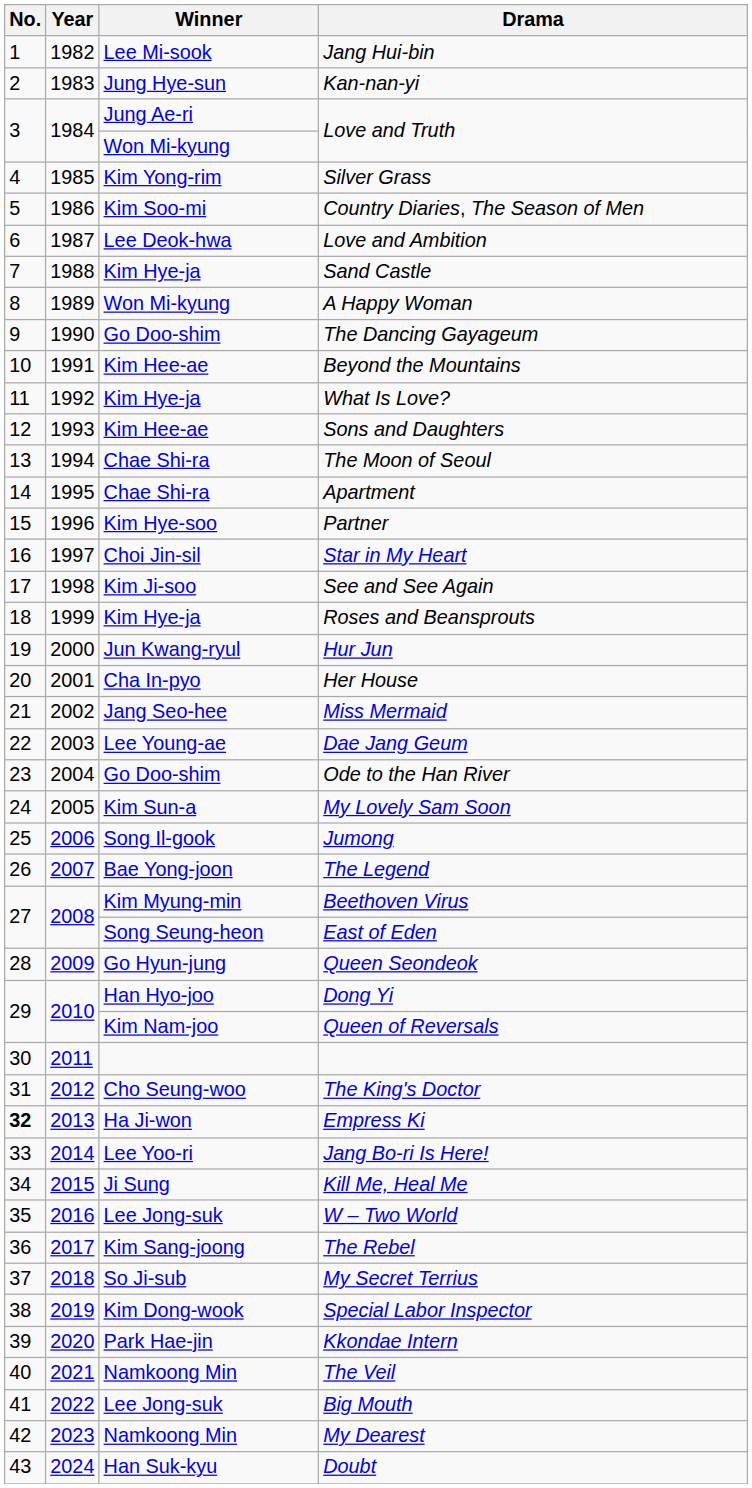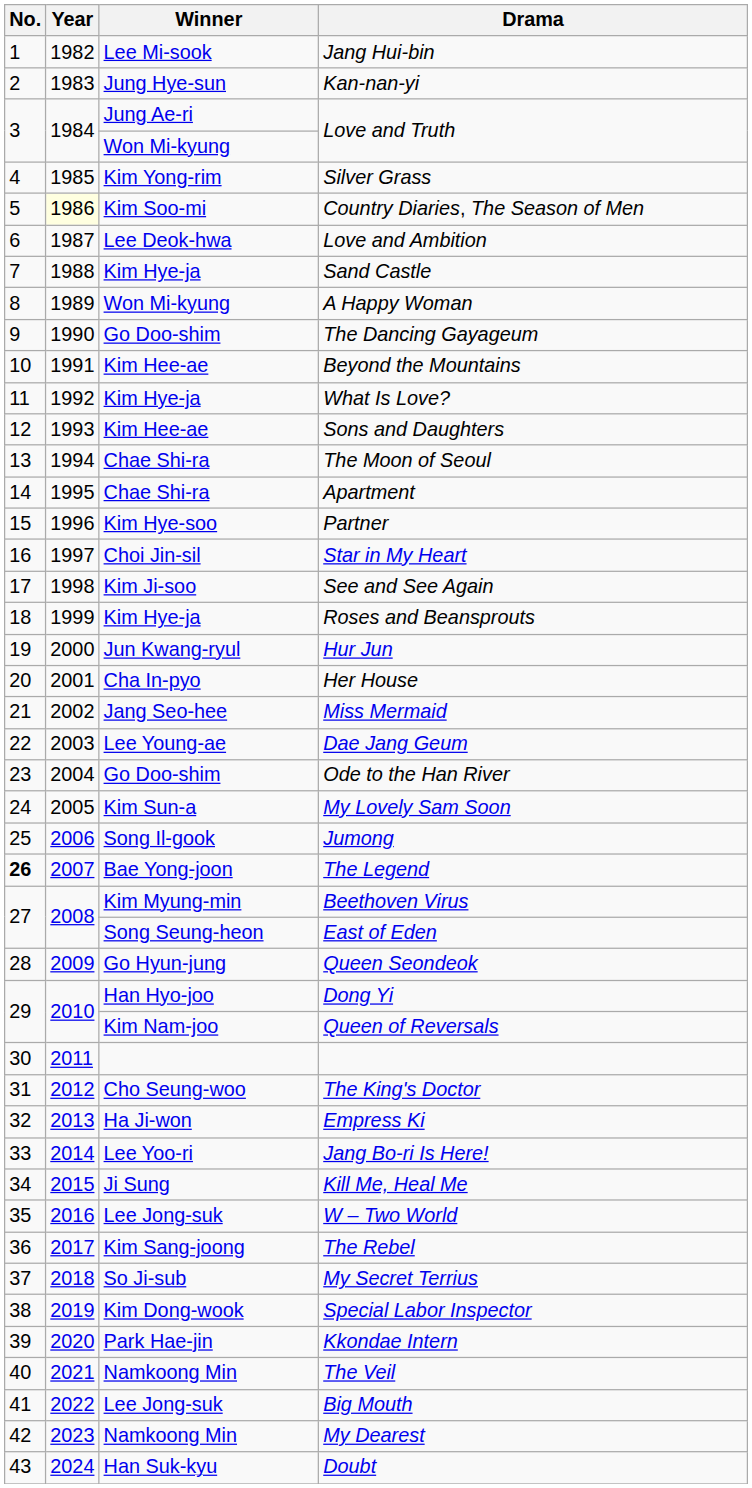(72, 209) no background -> (72, 209) lightyellow background
(20, 869) normal -> (20, 869) bold
(20, 1121) bold -> (20, 1121) normal
